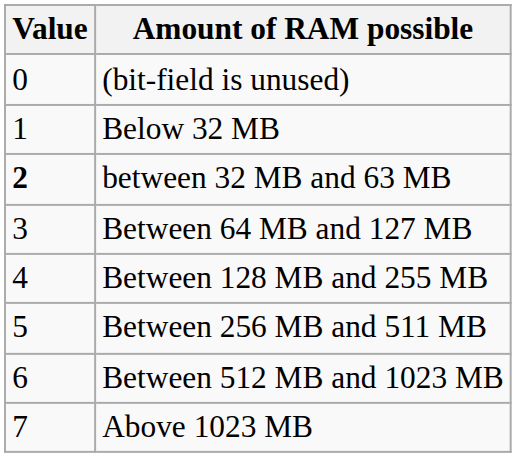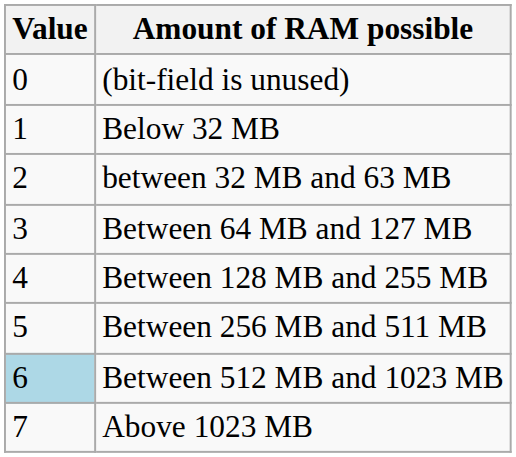(20, 178) bold -> (20, 178) normal
(20, 377) no background -> (20, 377) lightblue background
